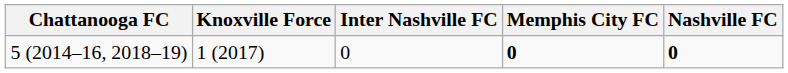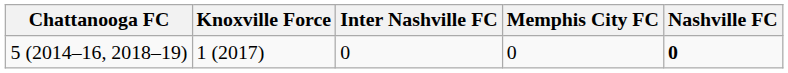(512, 51) bold -> (512, 51) normal
